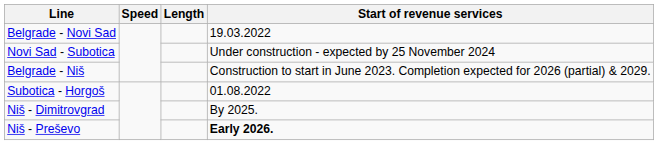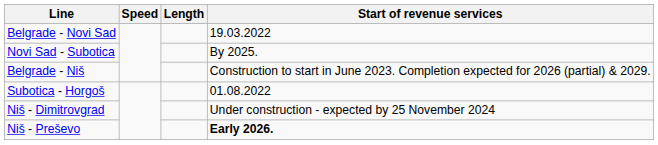(352, 52) Under construction - expected by 25 November 2024 -> (234, 52) By 2025.
(234, 110) By 2025. -> (352, 110) Under construction - expected by 25 November 2024
